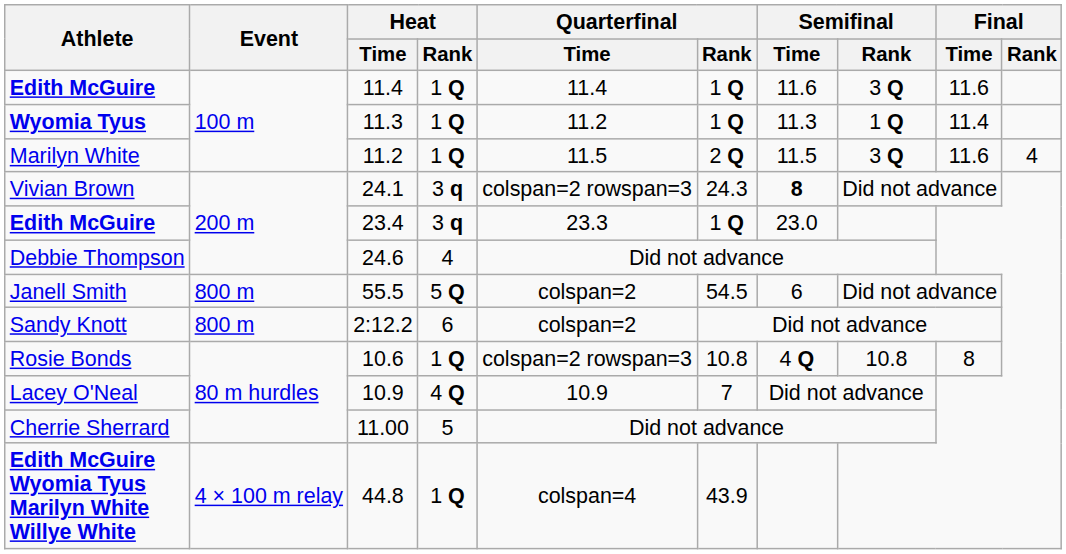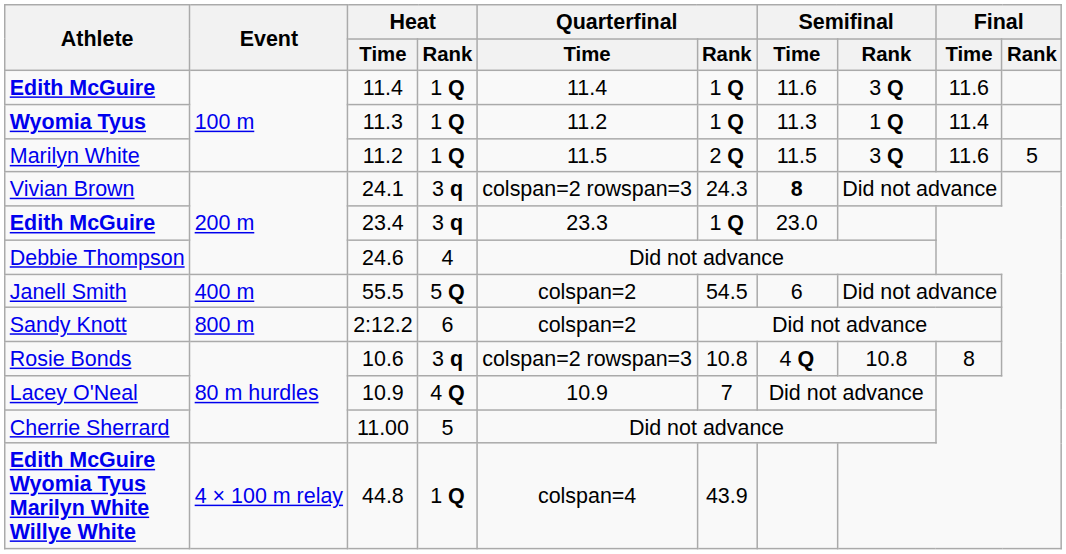(1032, 156) 4 -> (1032, 156) 5
(224, 291) 800 m -> (224, 291) 400 m
(447, 359) 1 Q -> (447, 359) 3 q
